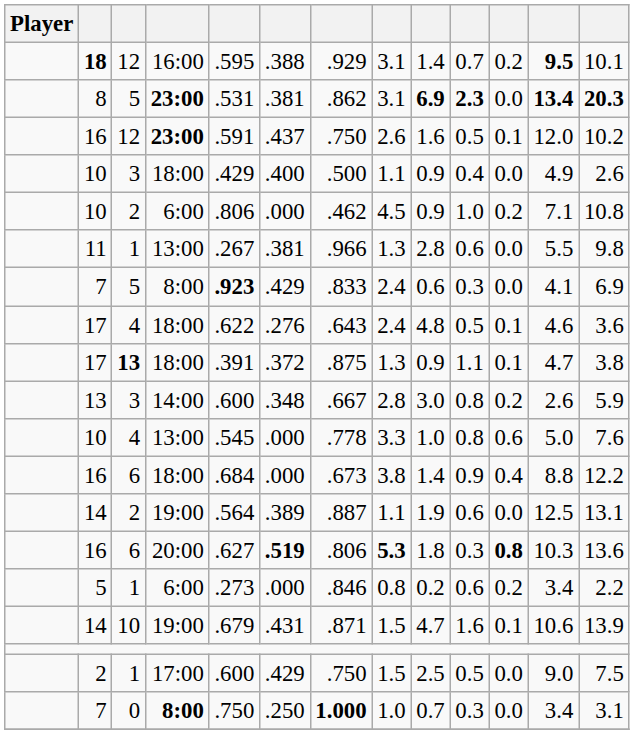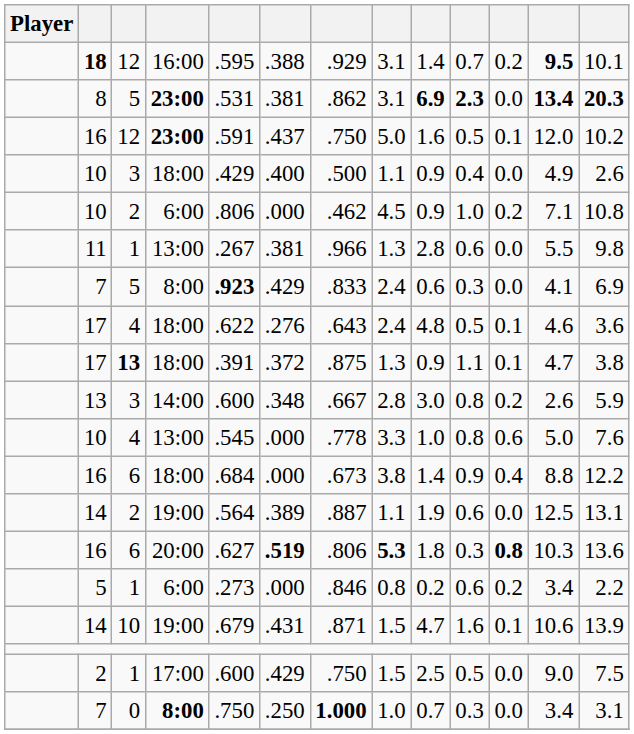(391, 136) 2.6 -> (391, 136) 5.0
